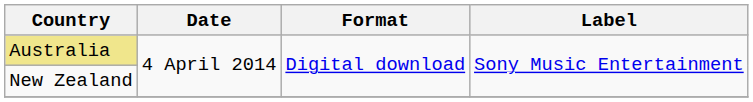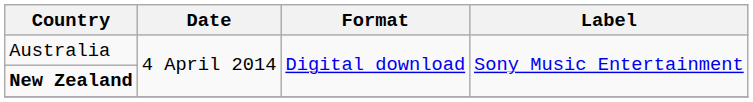(60, 50) khaki background -> (60, 50) no background
(71, 81) normal -> (71, 81) bold
